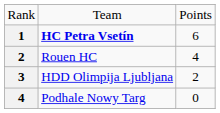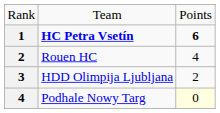(196, 35) normal -> (196, 35) bold
(196, 98) no background -> (196, 98) lightyellow background
